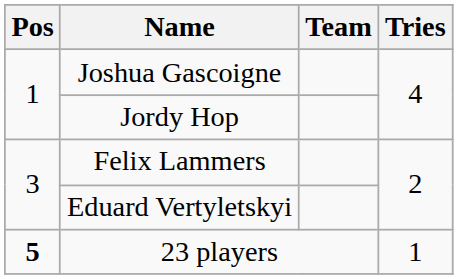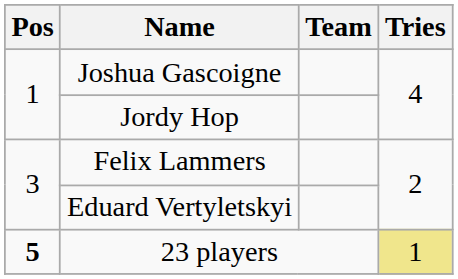(415, 251) no background -> (415, 251) khaki background
